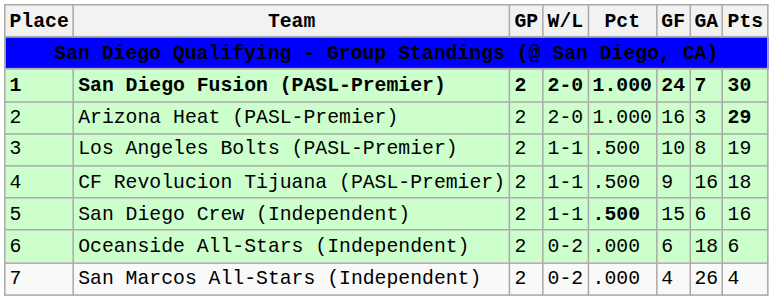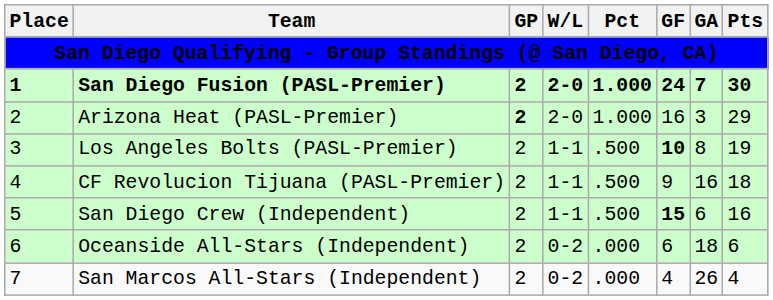(520, 117) normal -> (520, 117) bold
(739, 117) bold -> (739, 117) normal
(673, 150) normal -> (673, 150) bold
(616, 214) bold -> (616, 214) normal
(673, 214) normal -> (673, 214) bold
